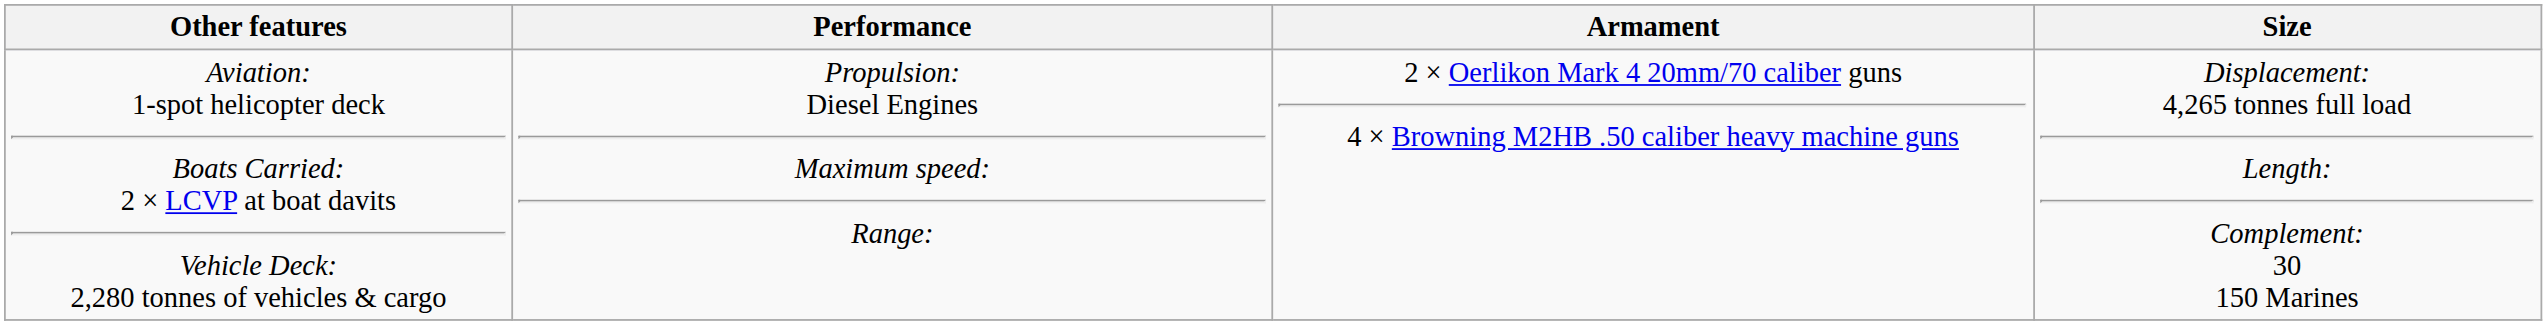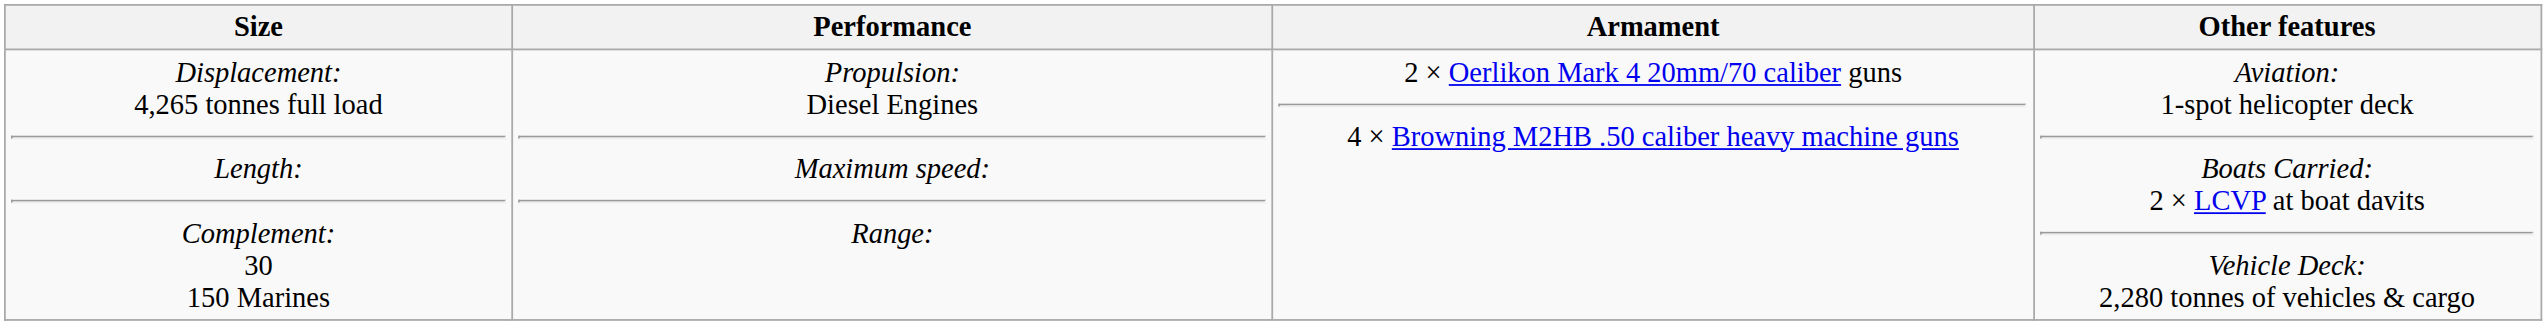columns swapped: (2287, 27) <-> (258, 27)
